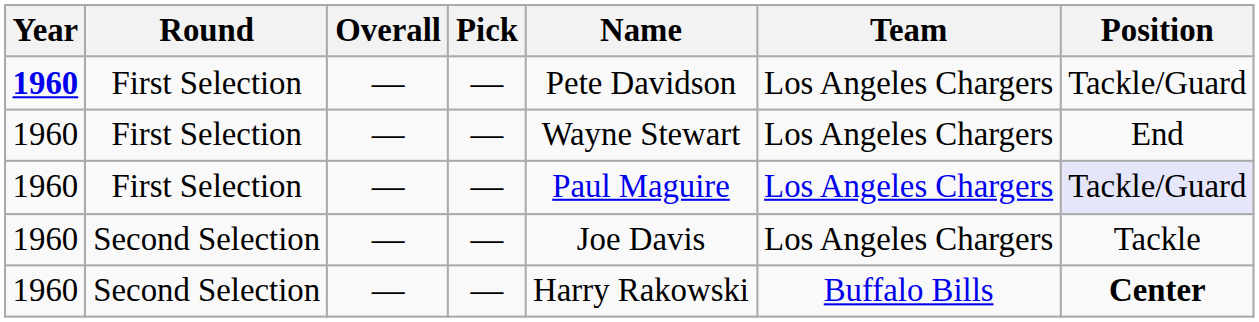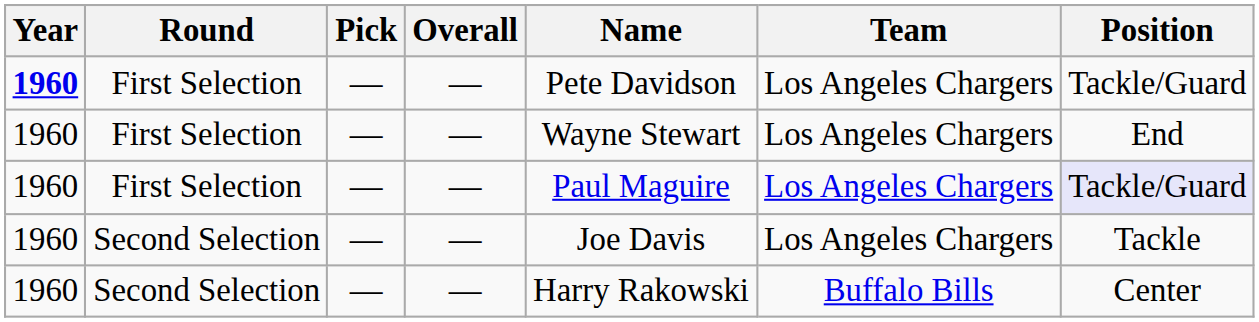columns swapped: (487, 30) <-> (388, 30)
(1157, 290) bold -> (1157, 290) normal
